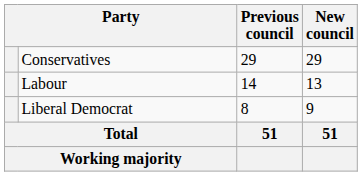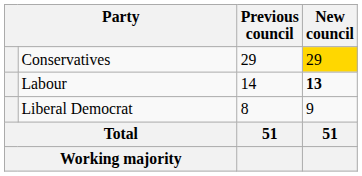(314, 59) no background -> (314, 59) gold background
(314, 84) normal -> (314, 84) bold
